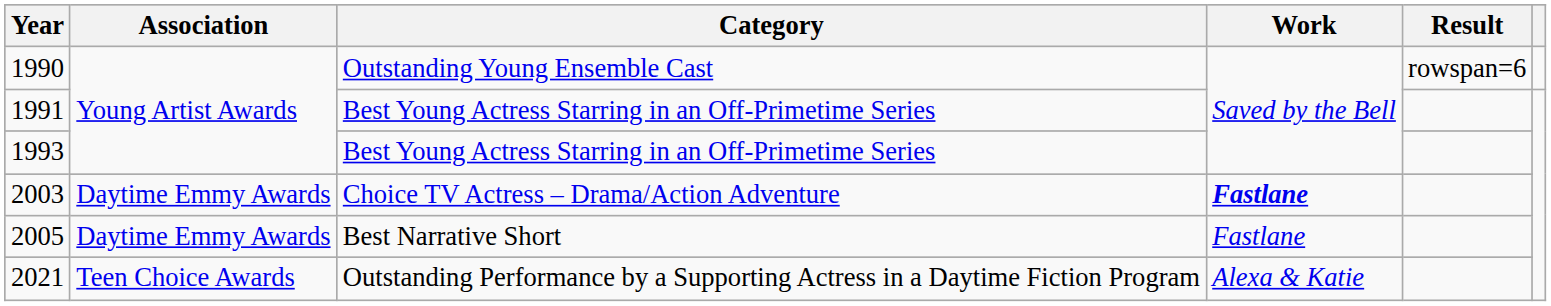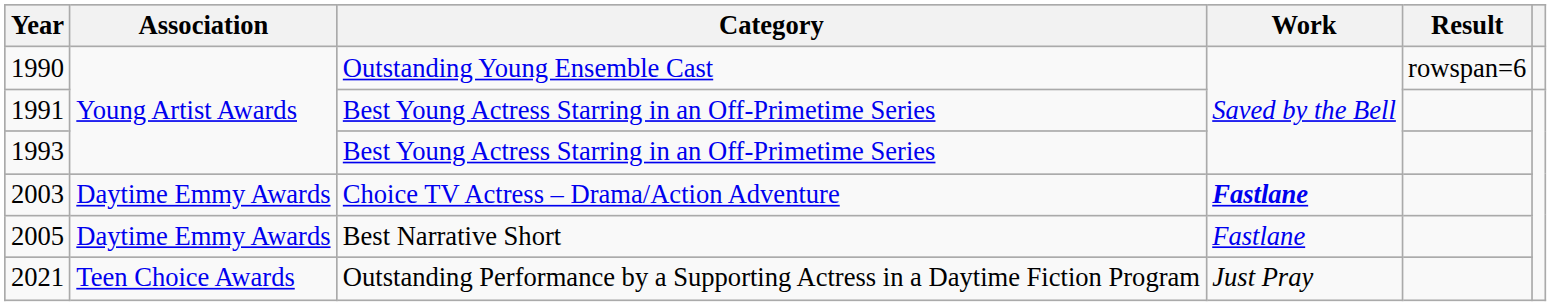(1288, 278) Alexa & Katie -> (1263, 278) Just Pray
